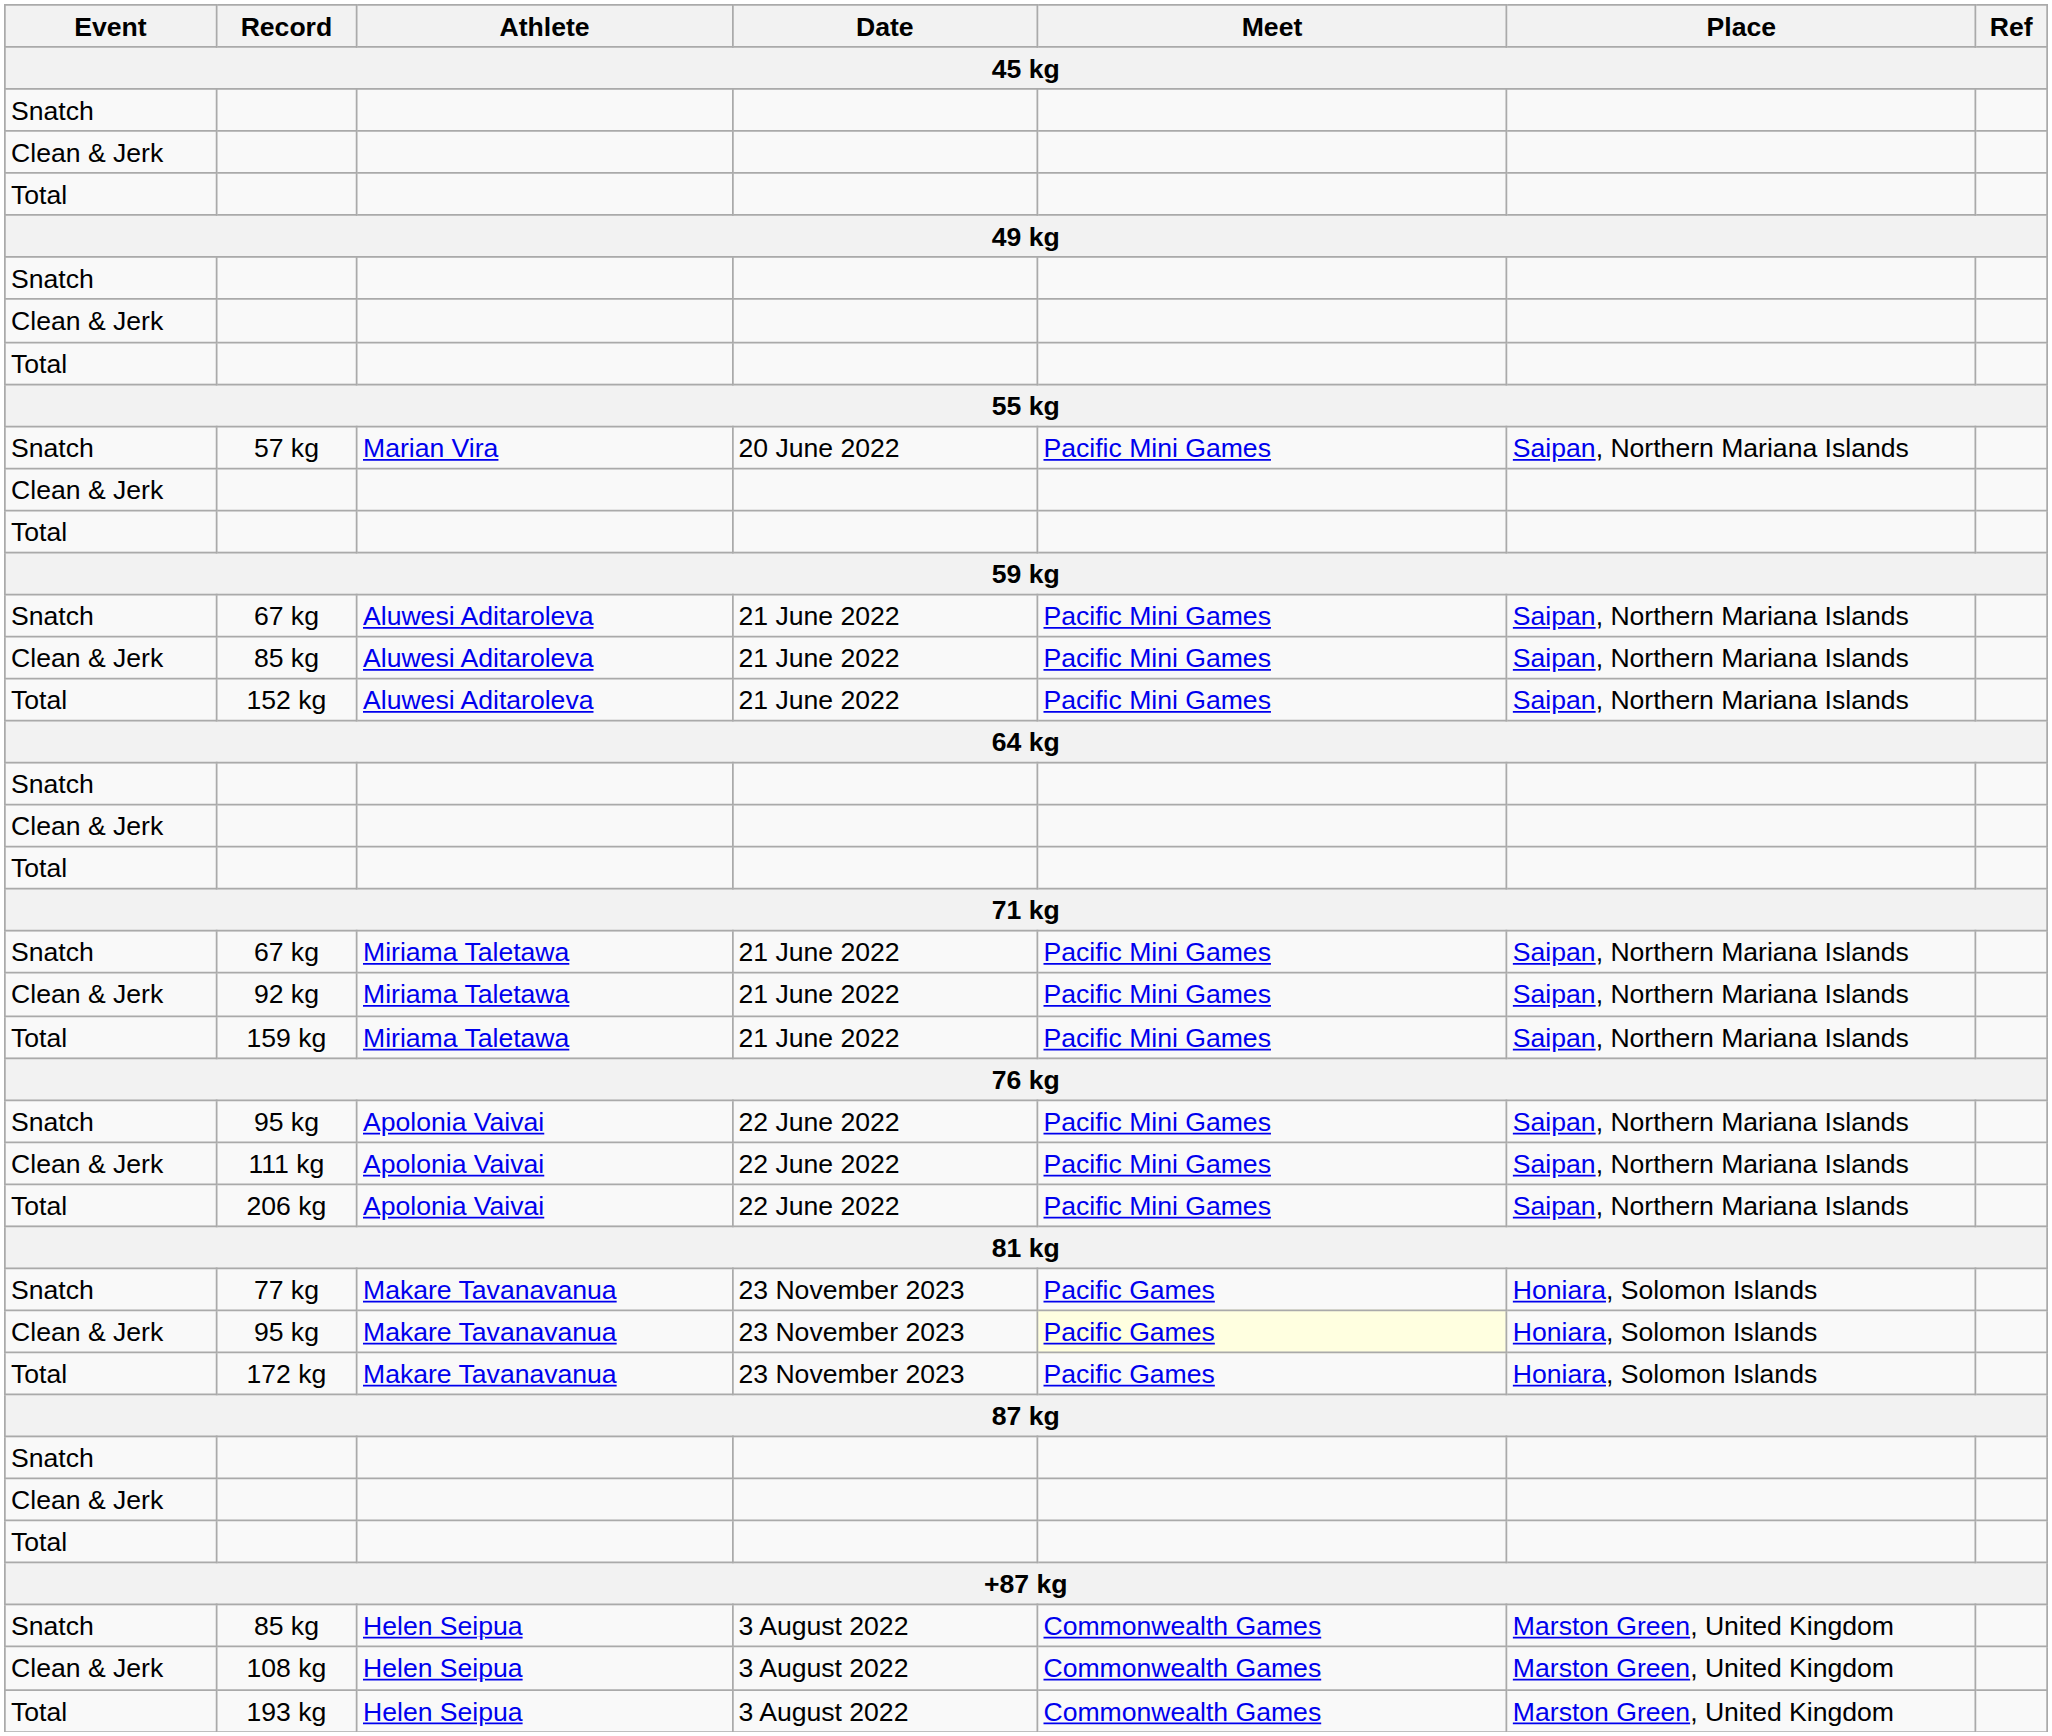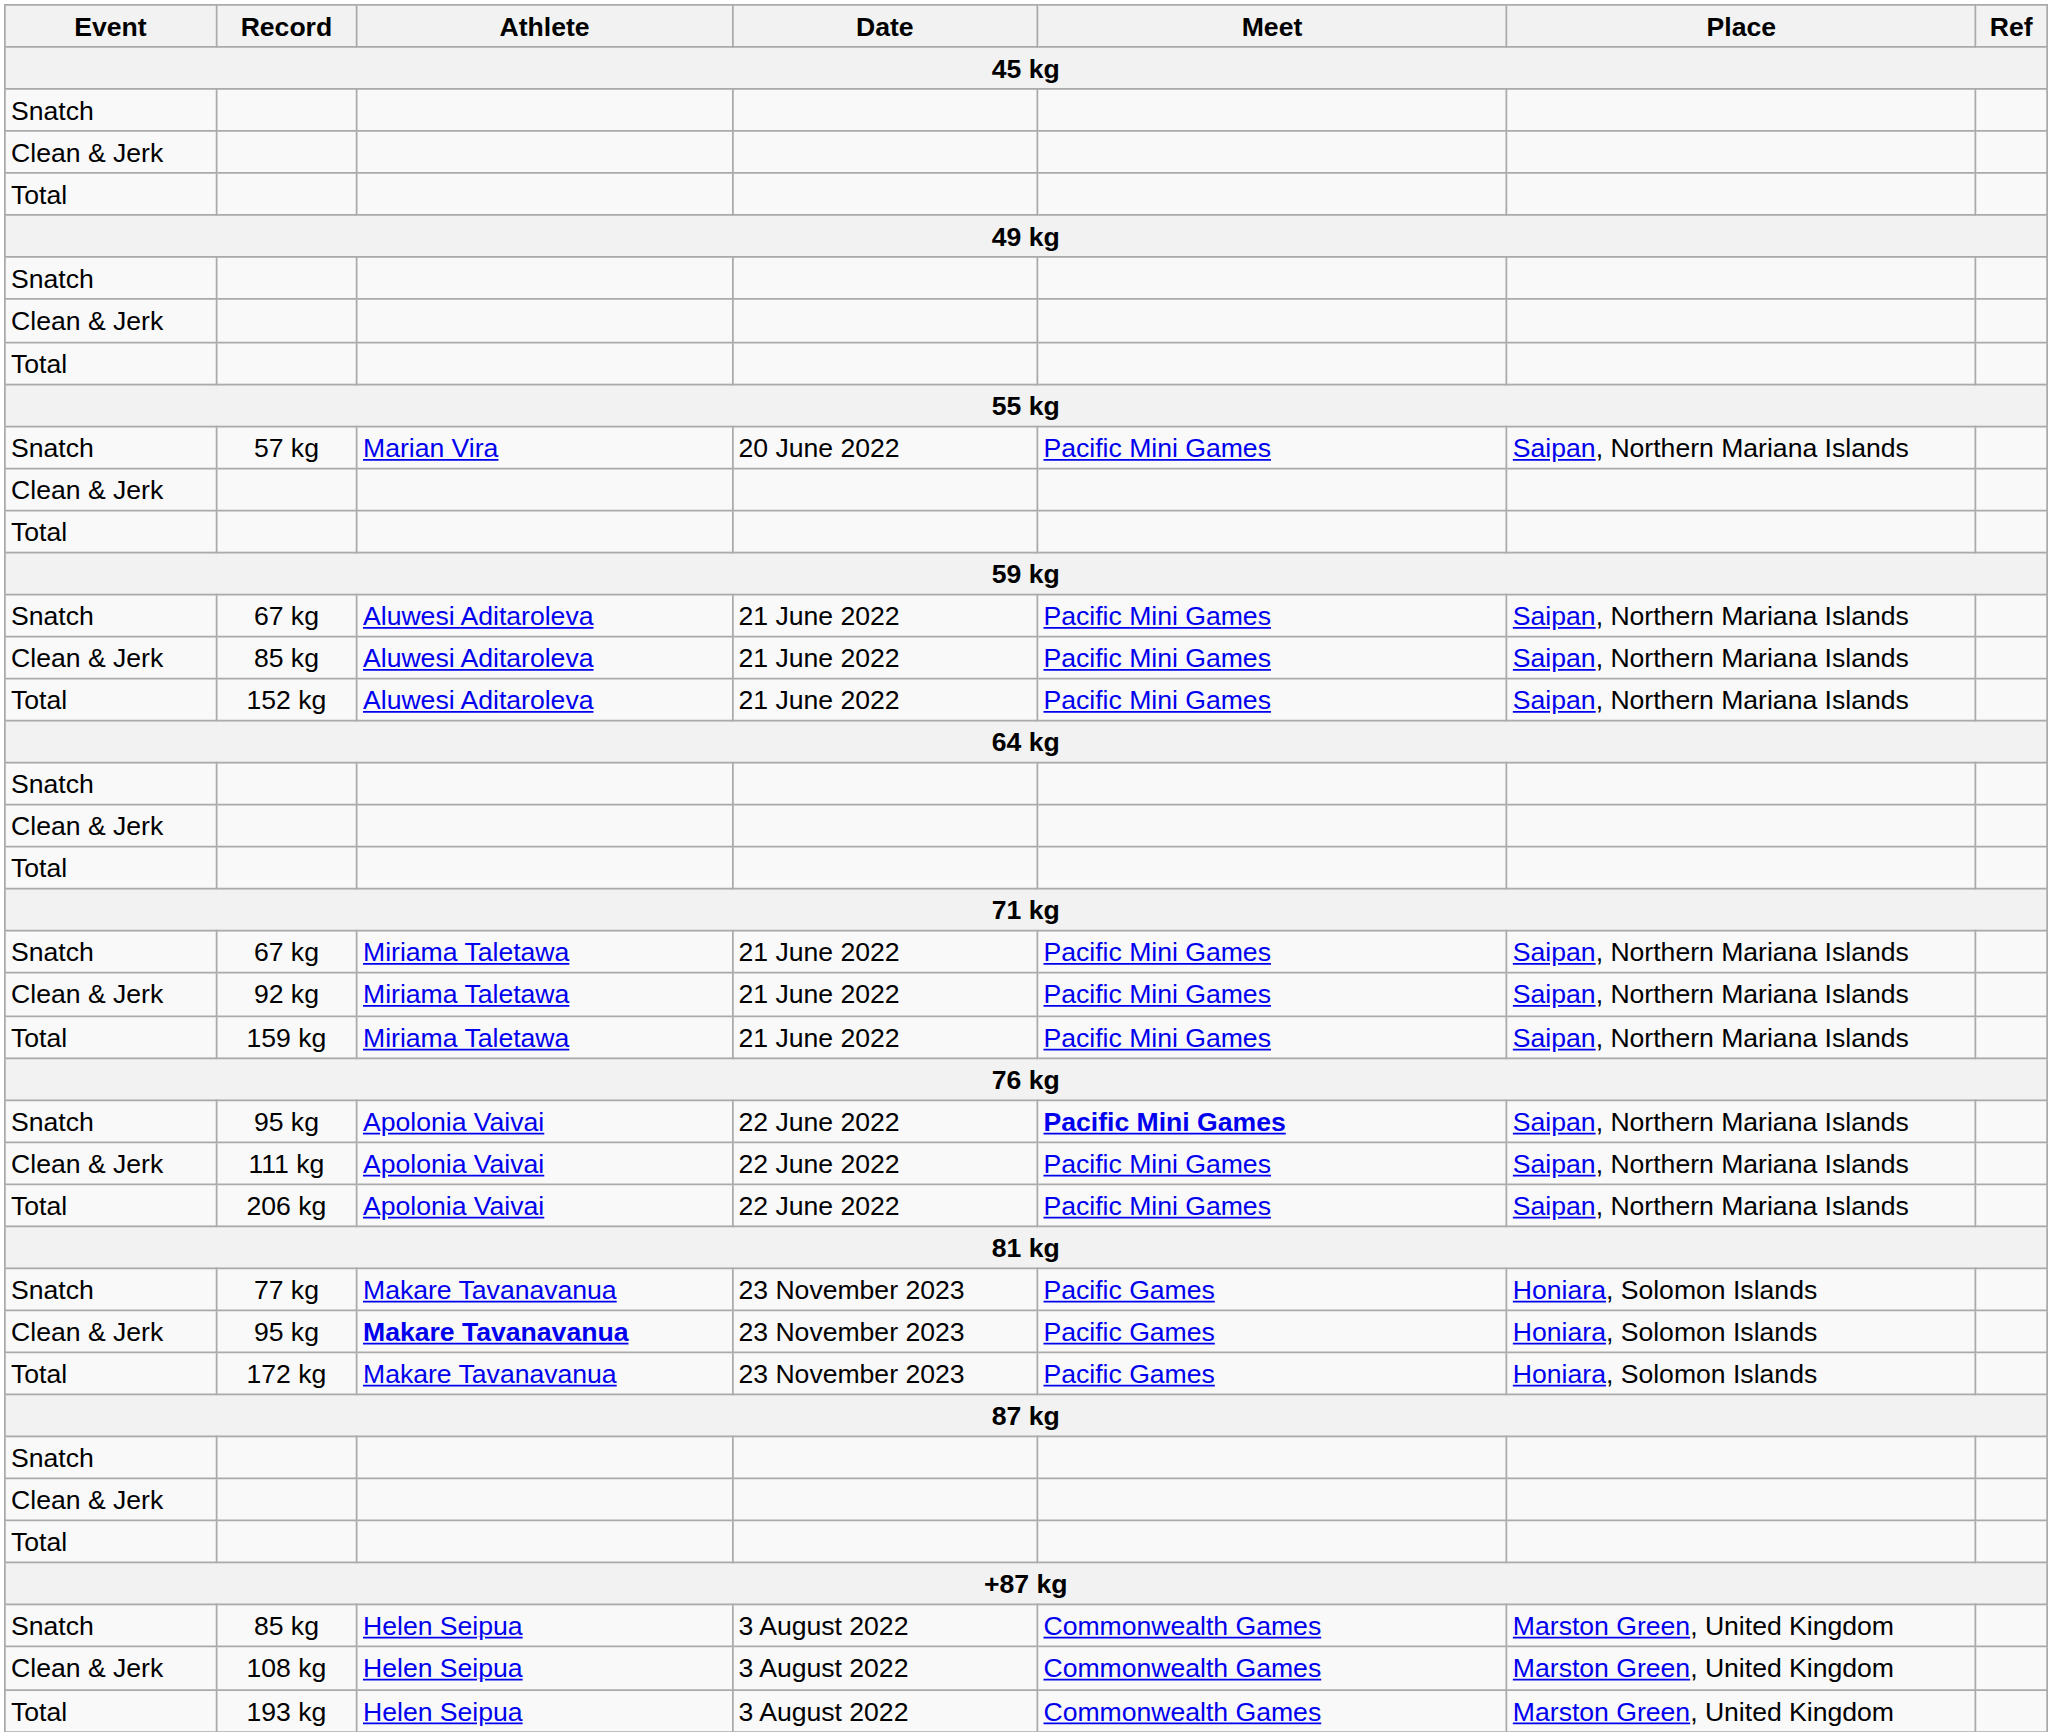(1157, 1121) normal -> (1165, 1121) bold
(490, 1332) normal -> (496, 1332) bold
(1129, 1332) lightyellow background -> (1129, 1332) no background
